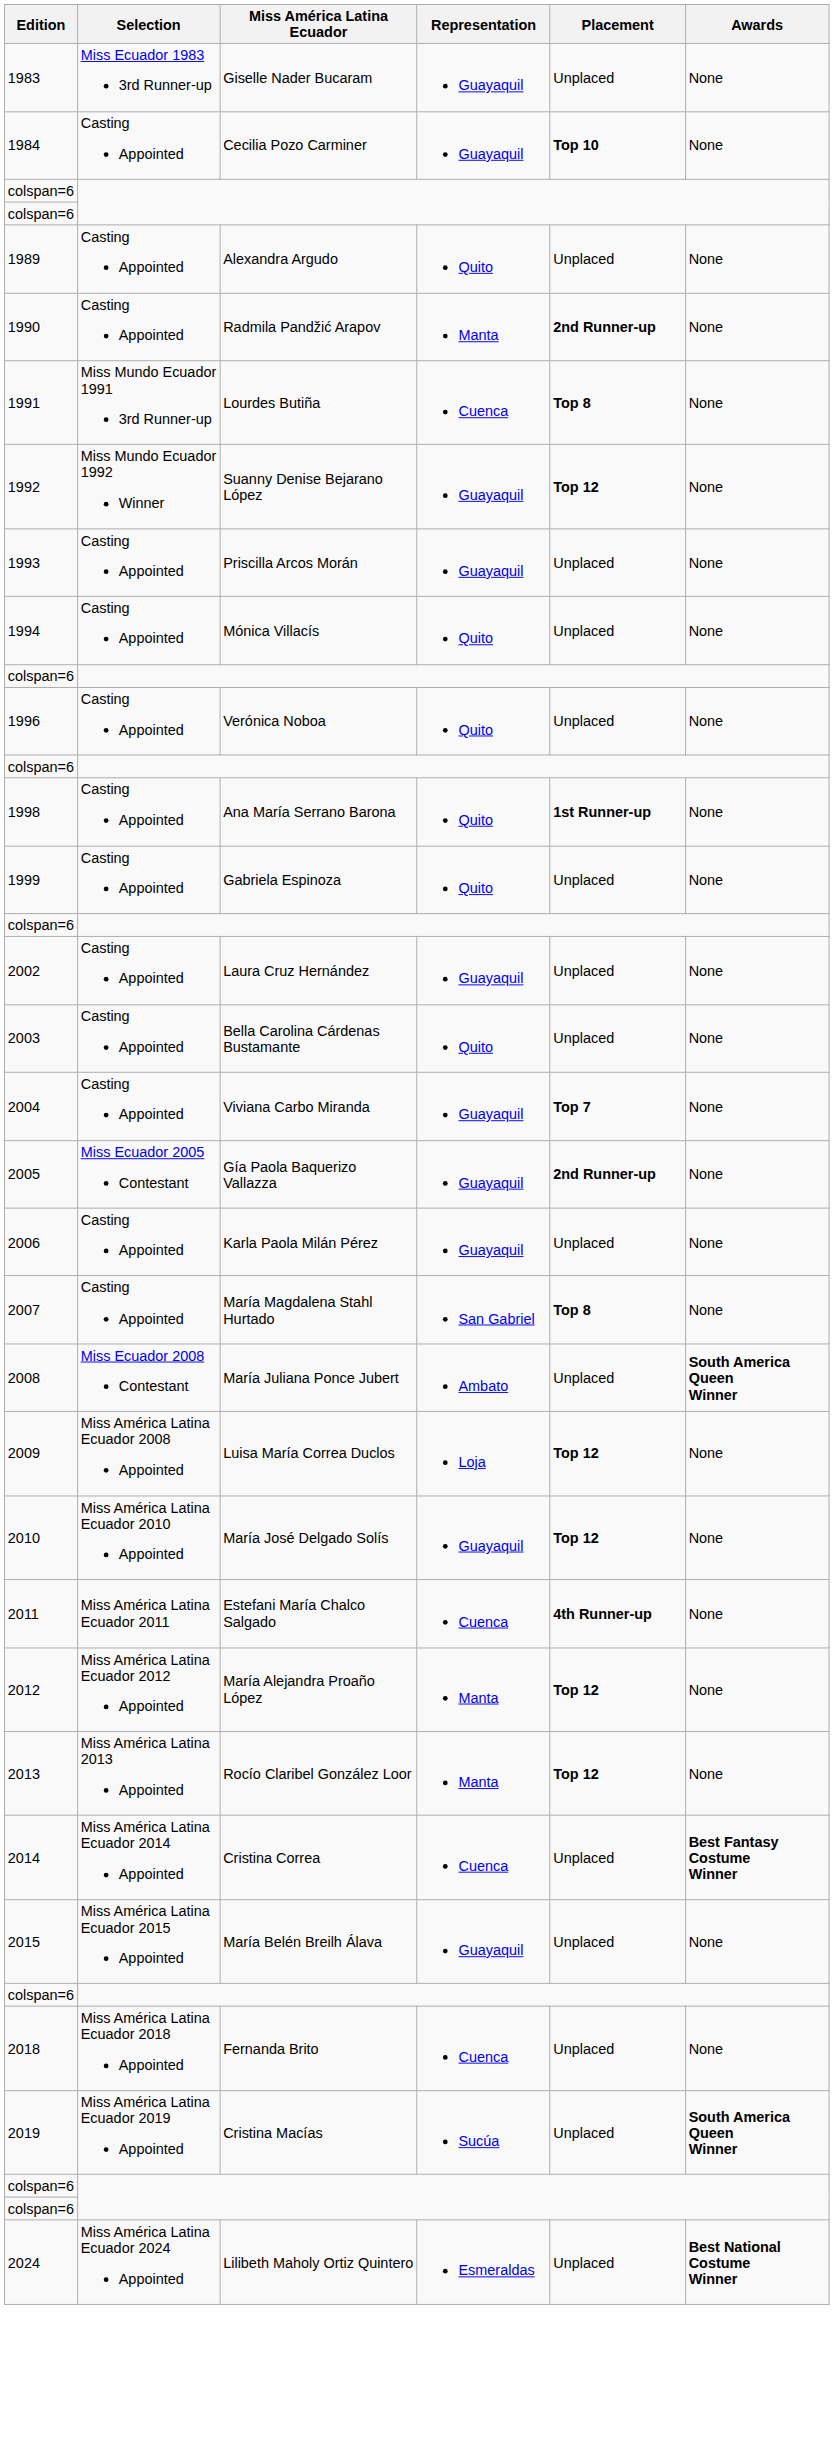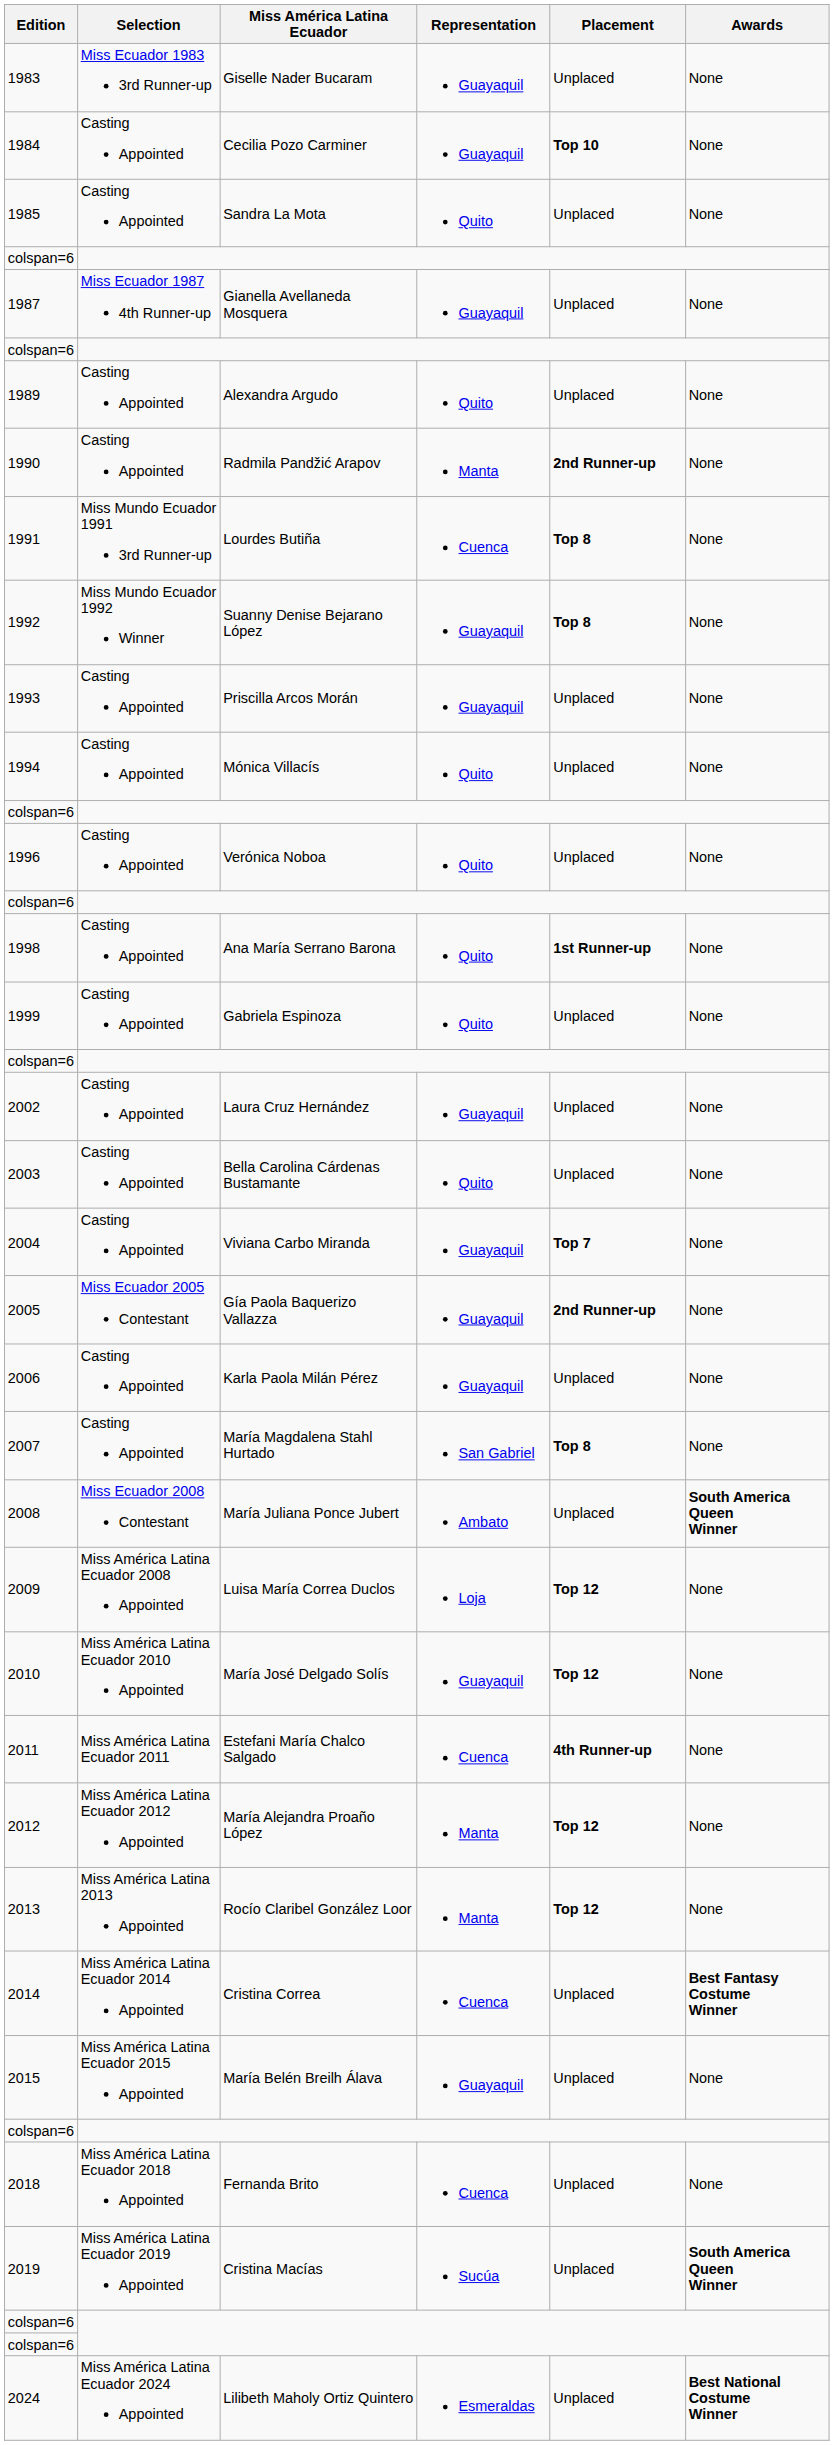+ row: (24, 213)
+ row: (24, 304)
(576, 487) Top 12 -> (572, 623) Top 8
